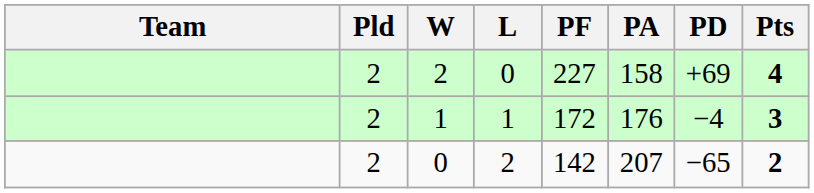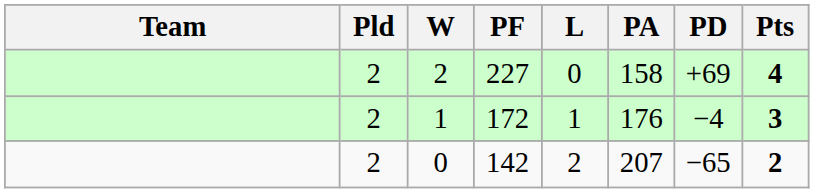columns swapped: (508, 27) <-> (574, 27)
